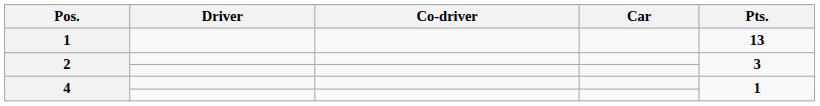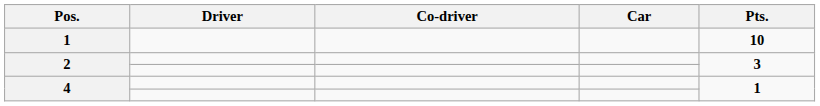(757, 40) 13 -> (757, 40) 10
